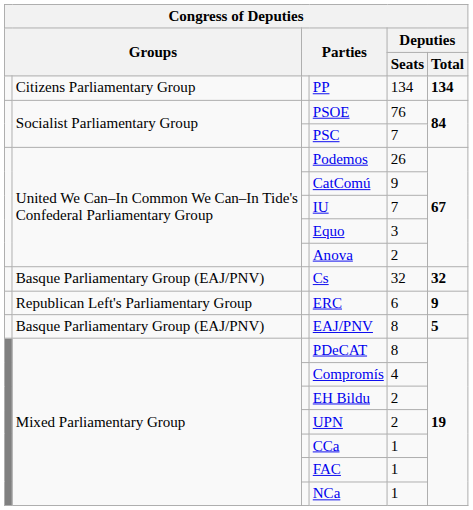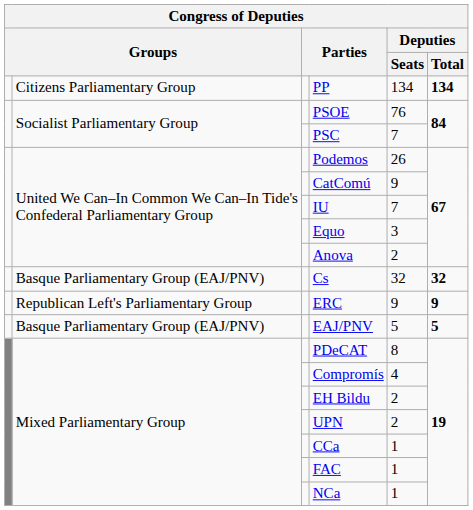(394, 302) 6 -> (394, 302) 9
(394, 326) 8 -> (394, 326) 5
